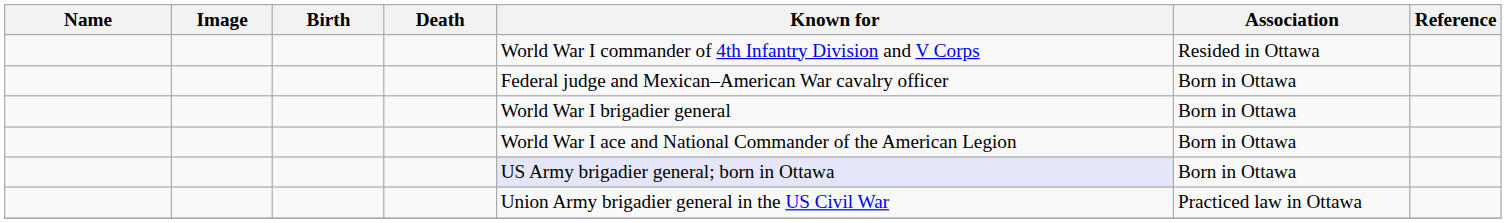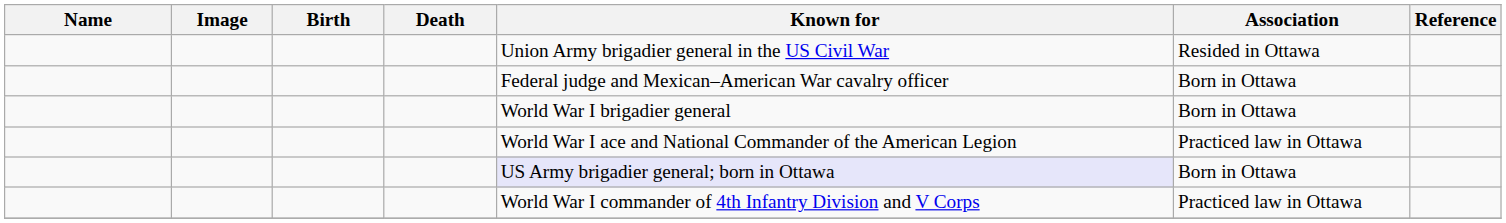(740, 50) World War I commander of 4th Infantry Division and V Corps -> (695, 50) Union Army brigadier general in the US Civil War
(1237, 141) Born in Ottawa -> (1270, 141) Practiced law in Ottawa
(695, 202) Union Army brigadier general in the US Civil War -> (740, 202) World War I commander of 4th Infantry Division and V Corps
